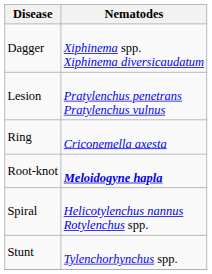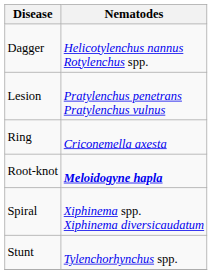(134, 55) Xiphinema spp. Xiphinema diversicaudatum -> (124, 55) Helicotylenchus nannus Rotylenchus spp.
(124, 218) Helicotylenchus nannus Rotylenchus spp. -> (134, 218) Xiphinema spp. Xiphinema diversicaudatum
